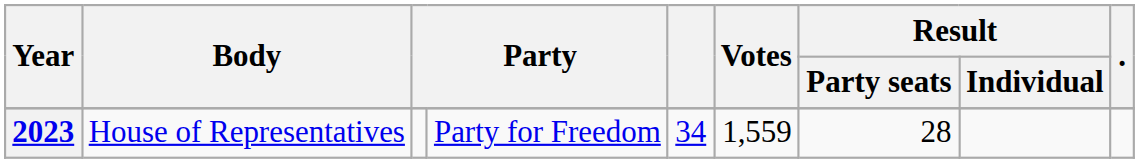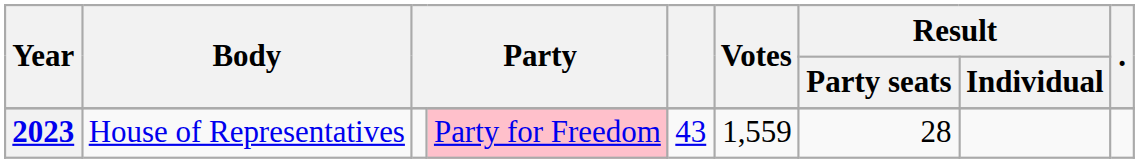(547, 132) no background -> (547, 132) pink background
(691, 132) 34 -> (691, 132) 43
